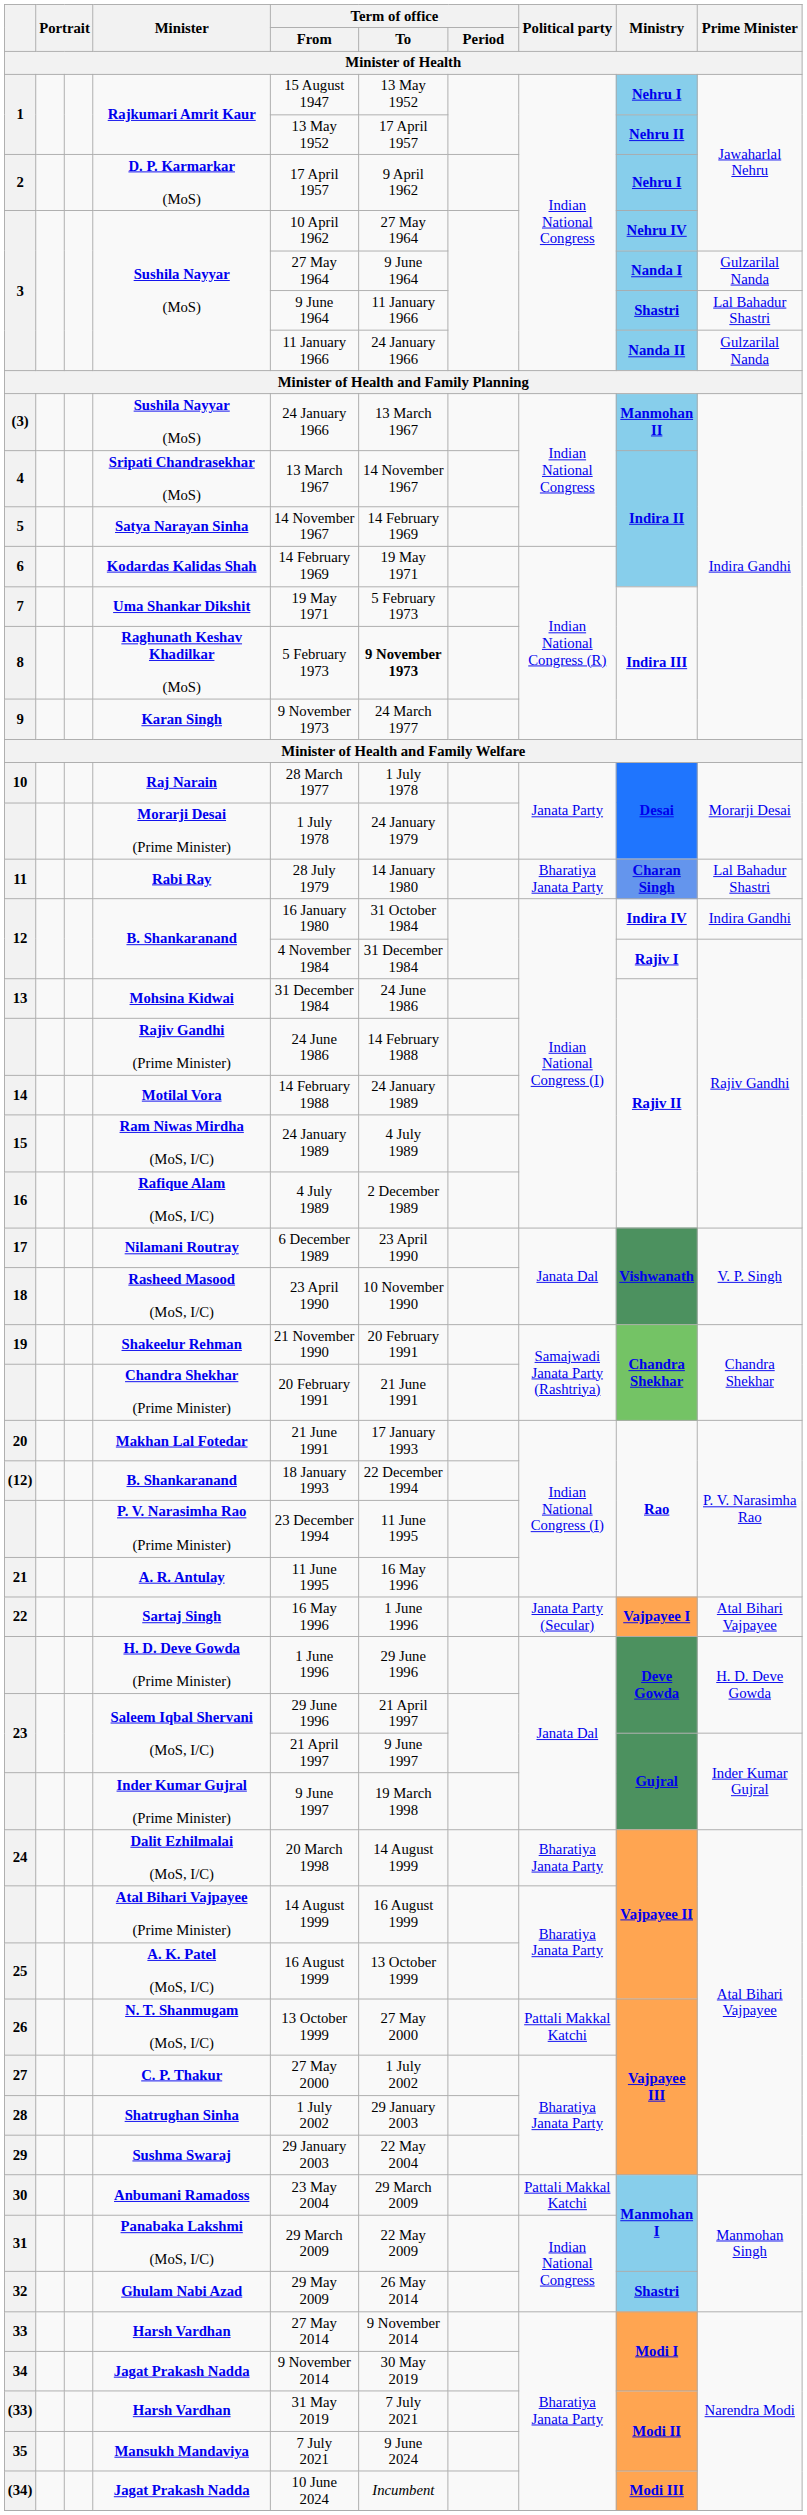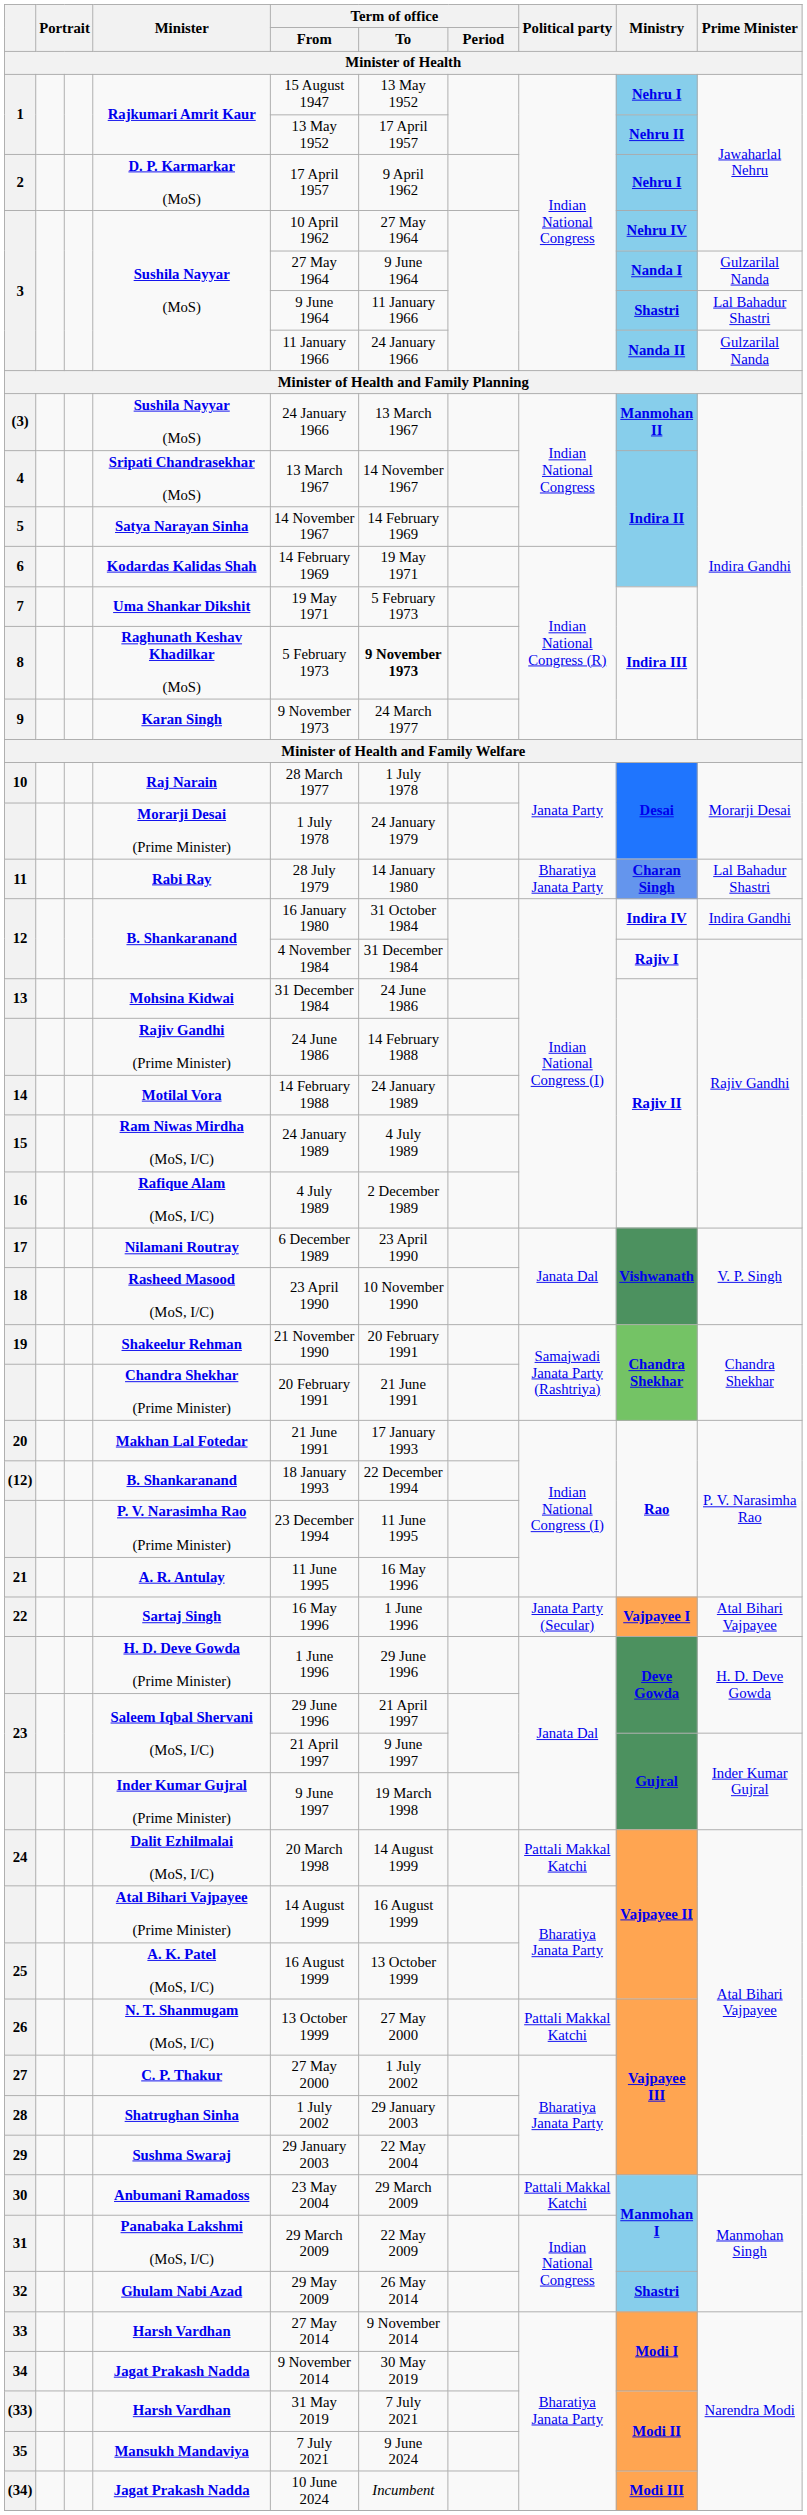(567, 1857) Bharatiya Janata Party -> (567, 1857) Pattali Makkal Katchi
